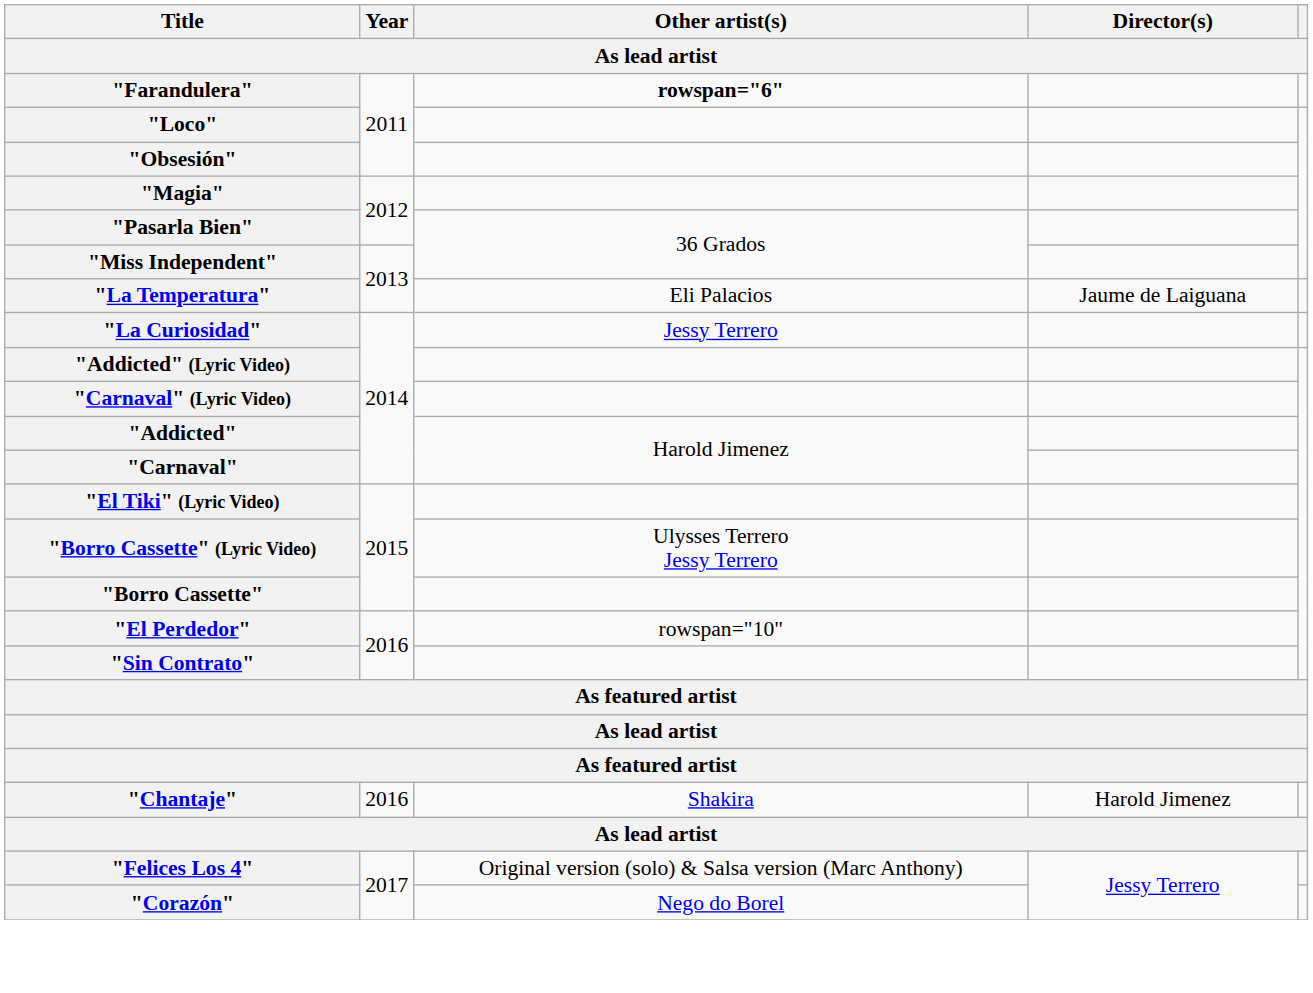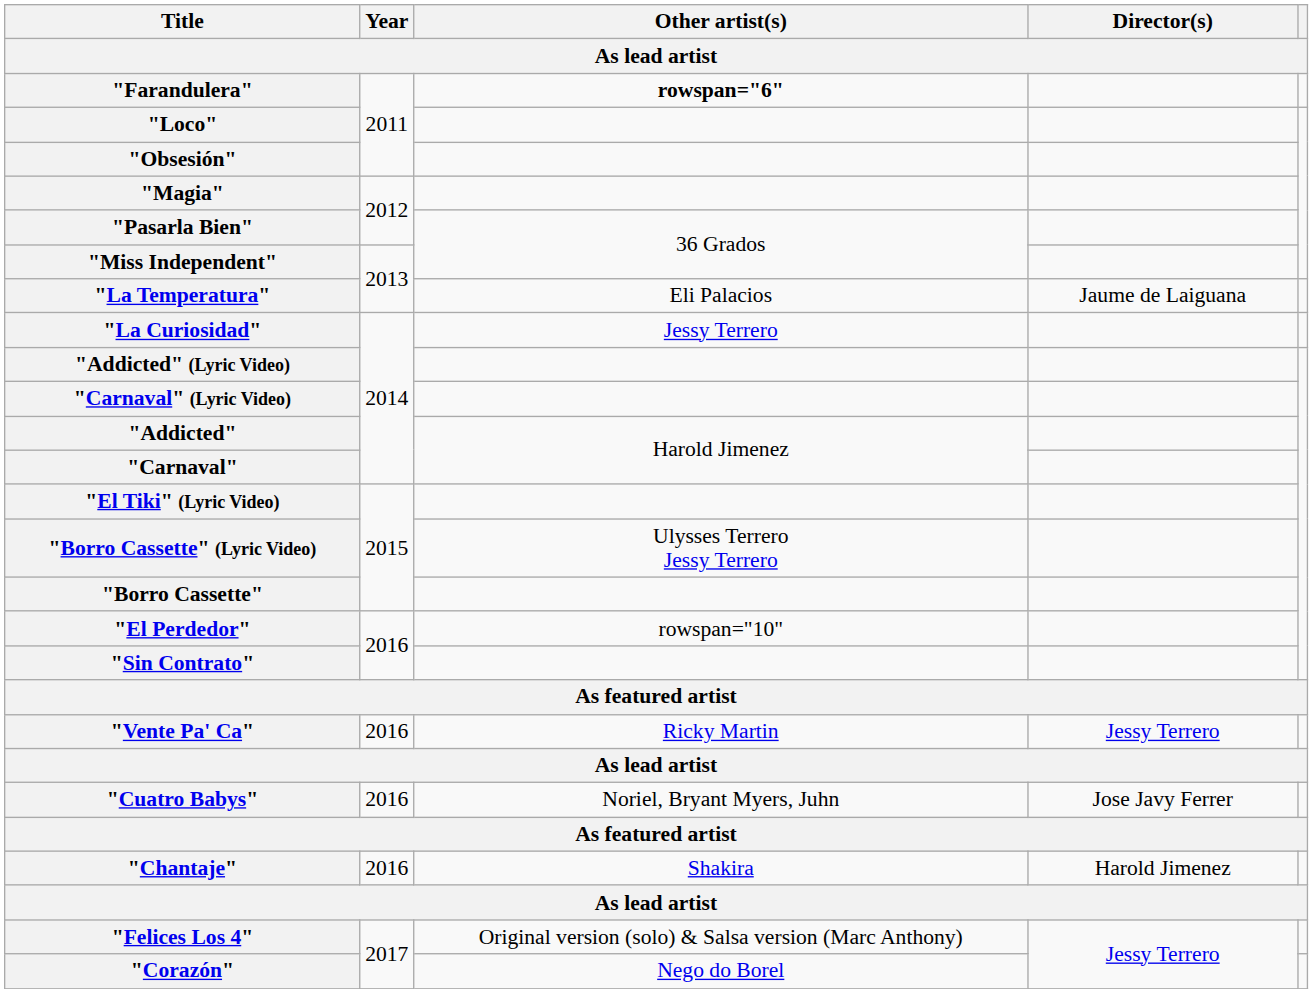+ row: (182, 731)
+ row: (182, 799)
